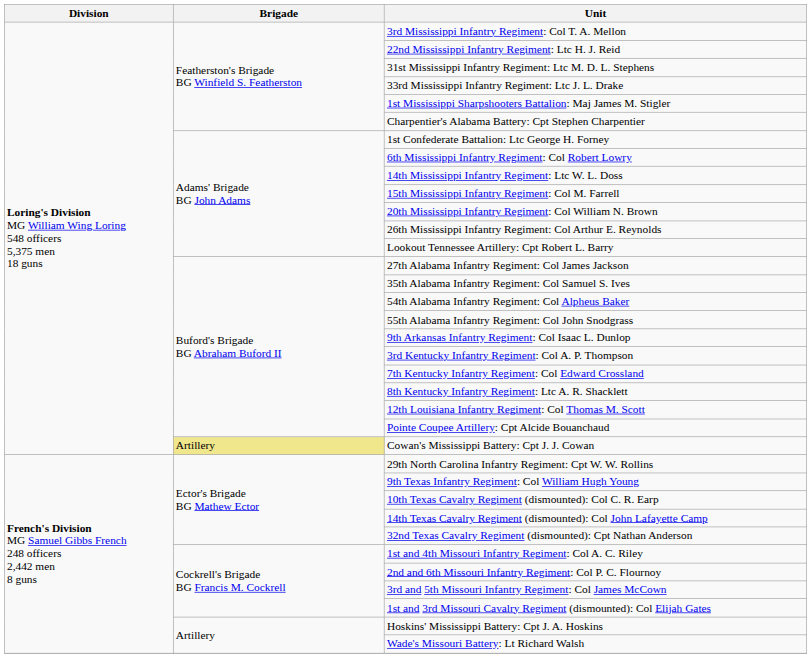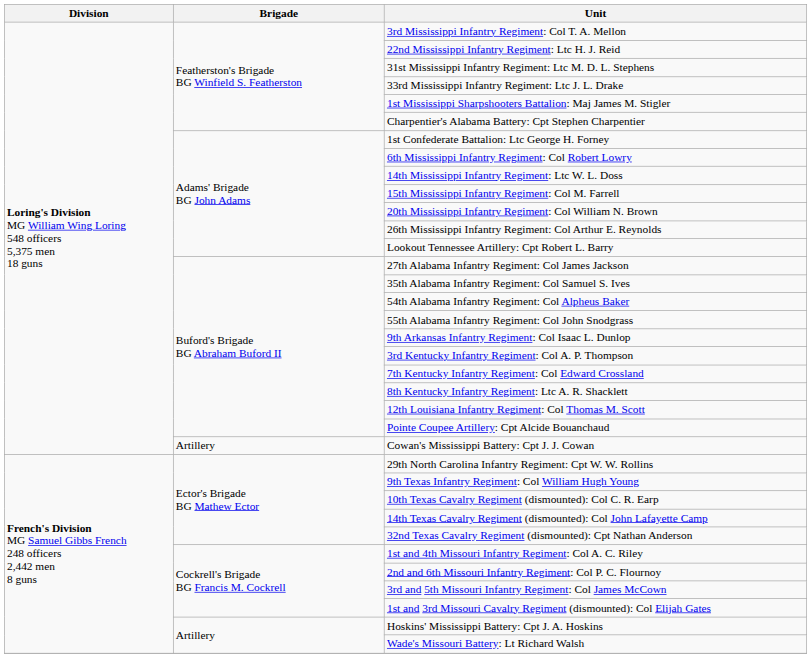(195, 445) khaki background -> (195, 445) no background
